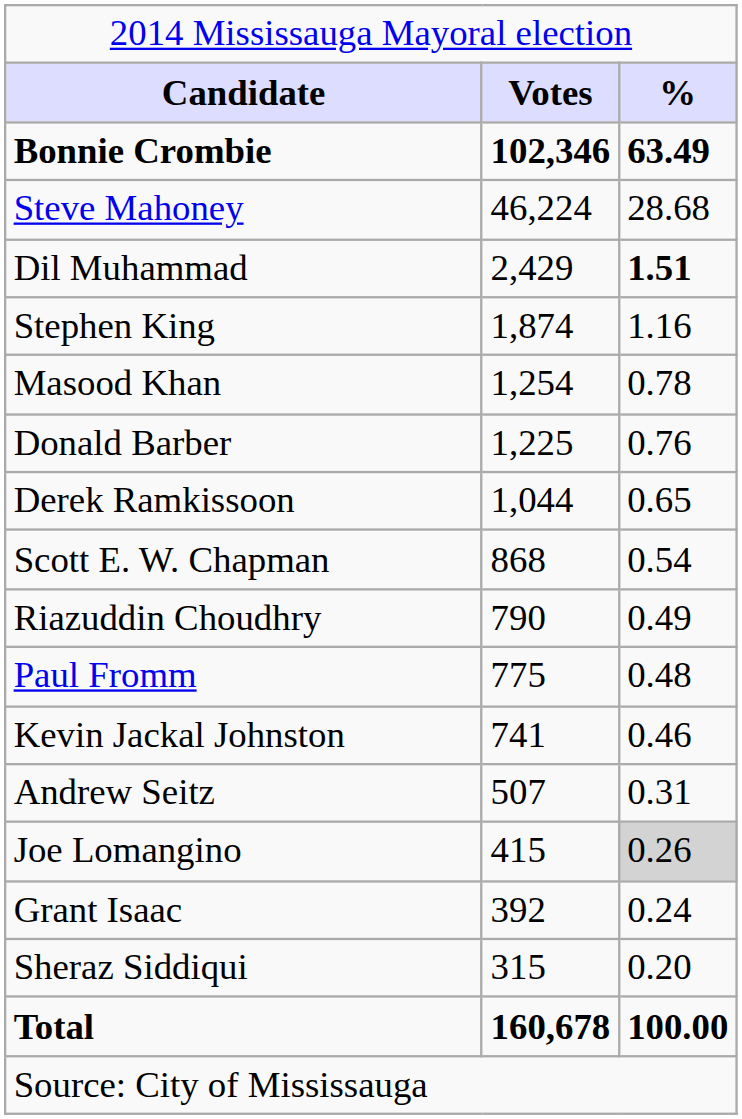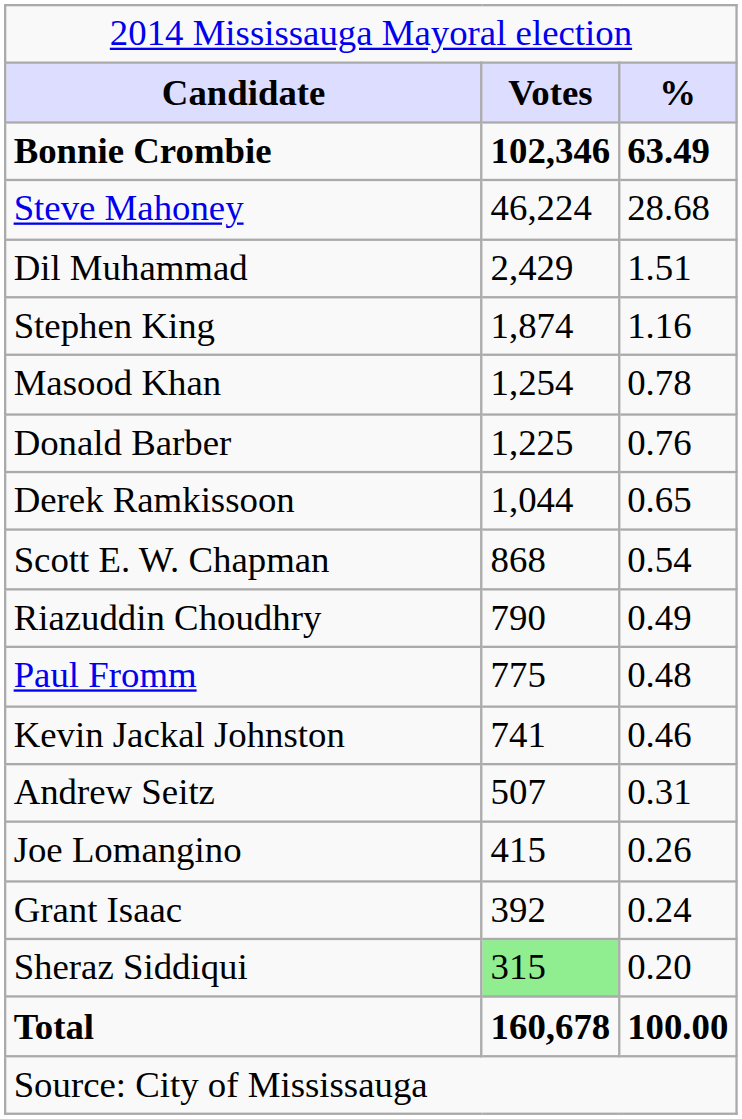(659, 267) bold -> (659, 267) normal
(659, 850) lightgrey background -> (659, 850) no background
(518, 967) no background -> (518, 967) lightgreen background
